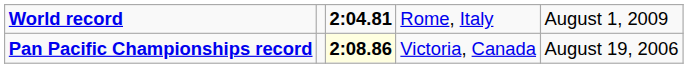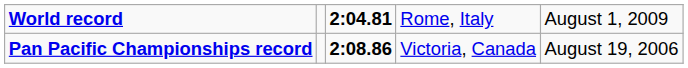(361, 48) lightyellow background -> (361, 48) no background
